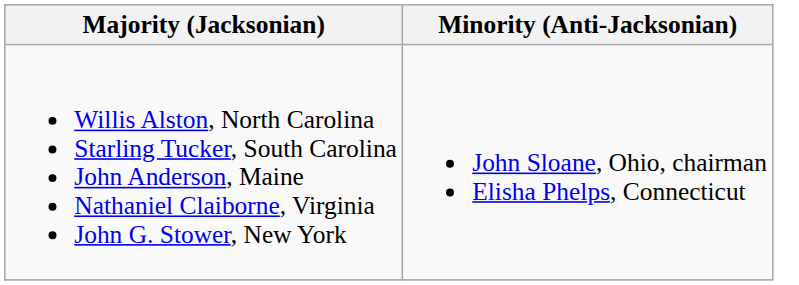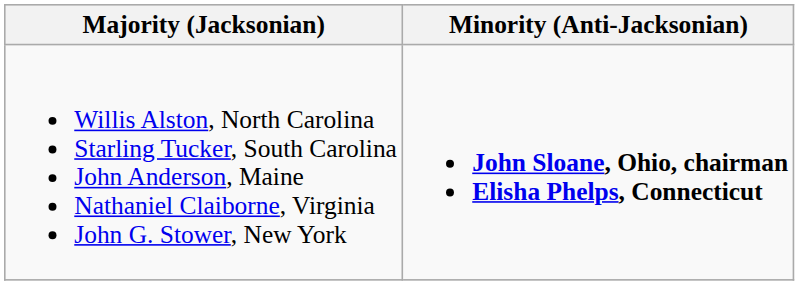(588, 177) normal -> (598, 177) bold
